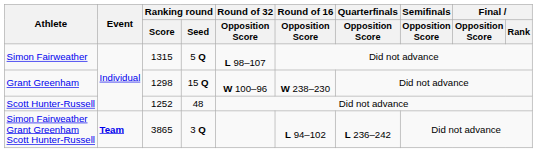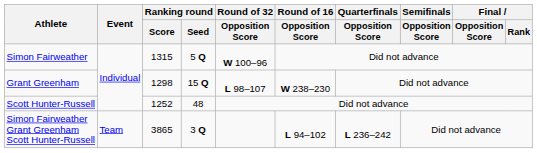(245, 63) L 98–107 -> (245, 63) W 100–96
(245, 89) W 100–96 -> (245, 89) L 98–107
(112, 130) bold -> (111, 130) normal
